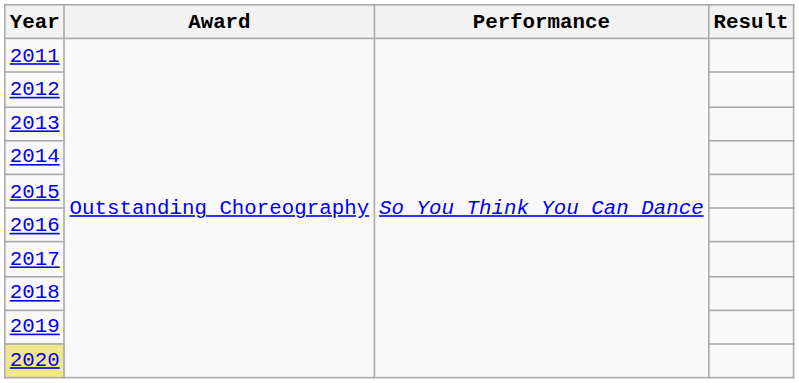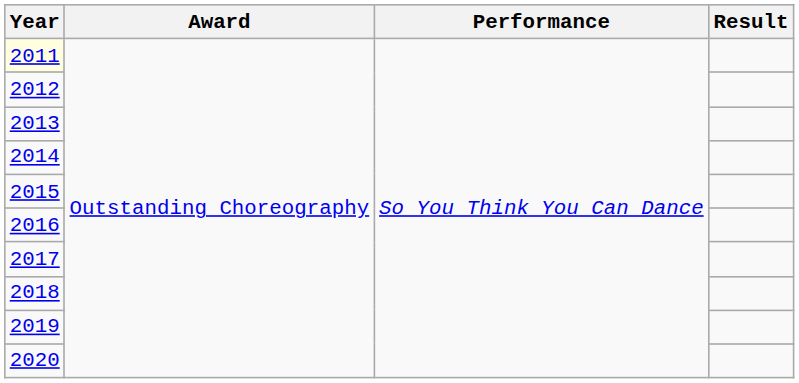(35, 56) no background -> (35, 56) lightyellow background
(35, 361) khaki background -> (35, 361) no background
